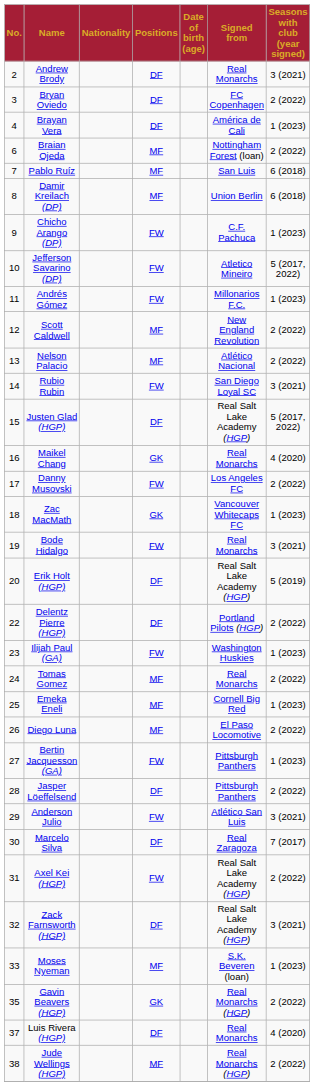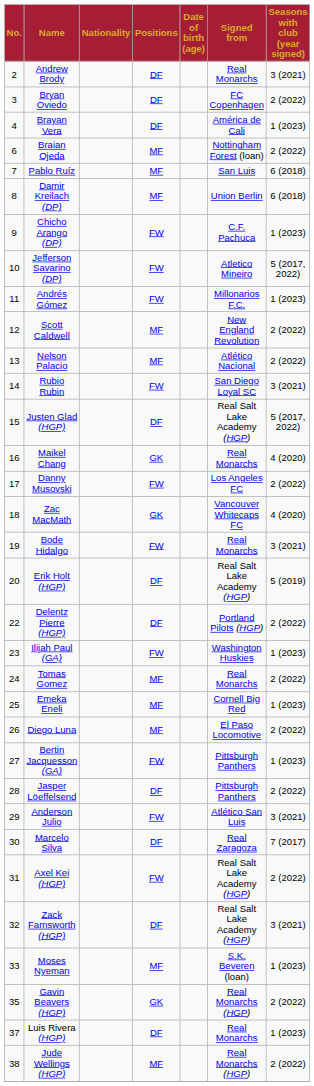(288, 514) 1 (2023) -> (288, 514) 4 (2020)
(288, 1032) 4 (2020) -> (288, 1032) 1 (2023)
